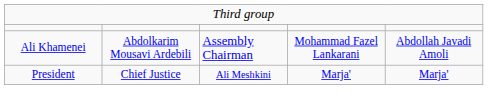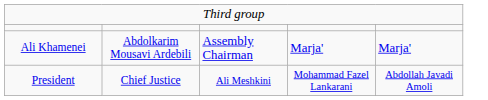(336, 48) Mohammad Fazel Lankarani -> (307, 48) Marja'
(434, 48) Abdollah Javadi Amoli -> (395, 48) Marja'
(336, 74) Marja' -> (331, 80) Mohammad Fazel Lankarani
(434, 74) Marja' -> (419, 80) Abdollah Javadi Amoli
